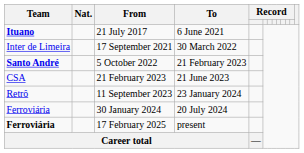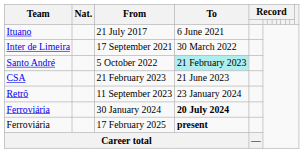(20, 32) bold -> (19, 32) normal
(33, 63) bold -> (31, 63) normal
(212, 63) no background -> (212, 63) paleturquoise background
(202, 109) normal -> (203, 109) bold
(31, 125) bold -> (28, 125) normal
(191, 125) normal -> (192, 125) bold
